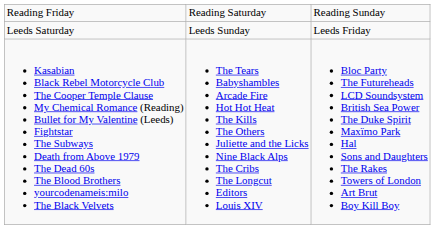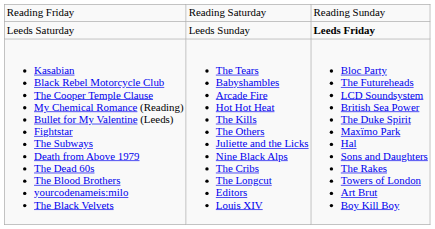(342, 30) normal -> (344, 30) bold
